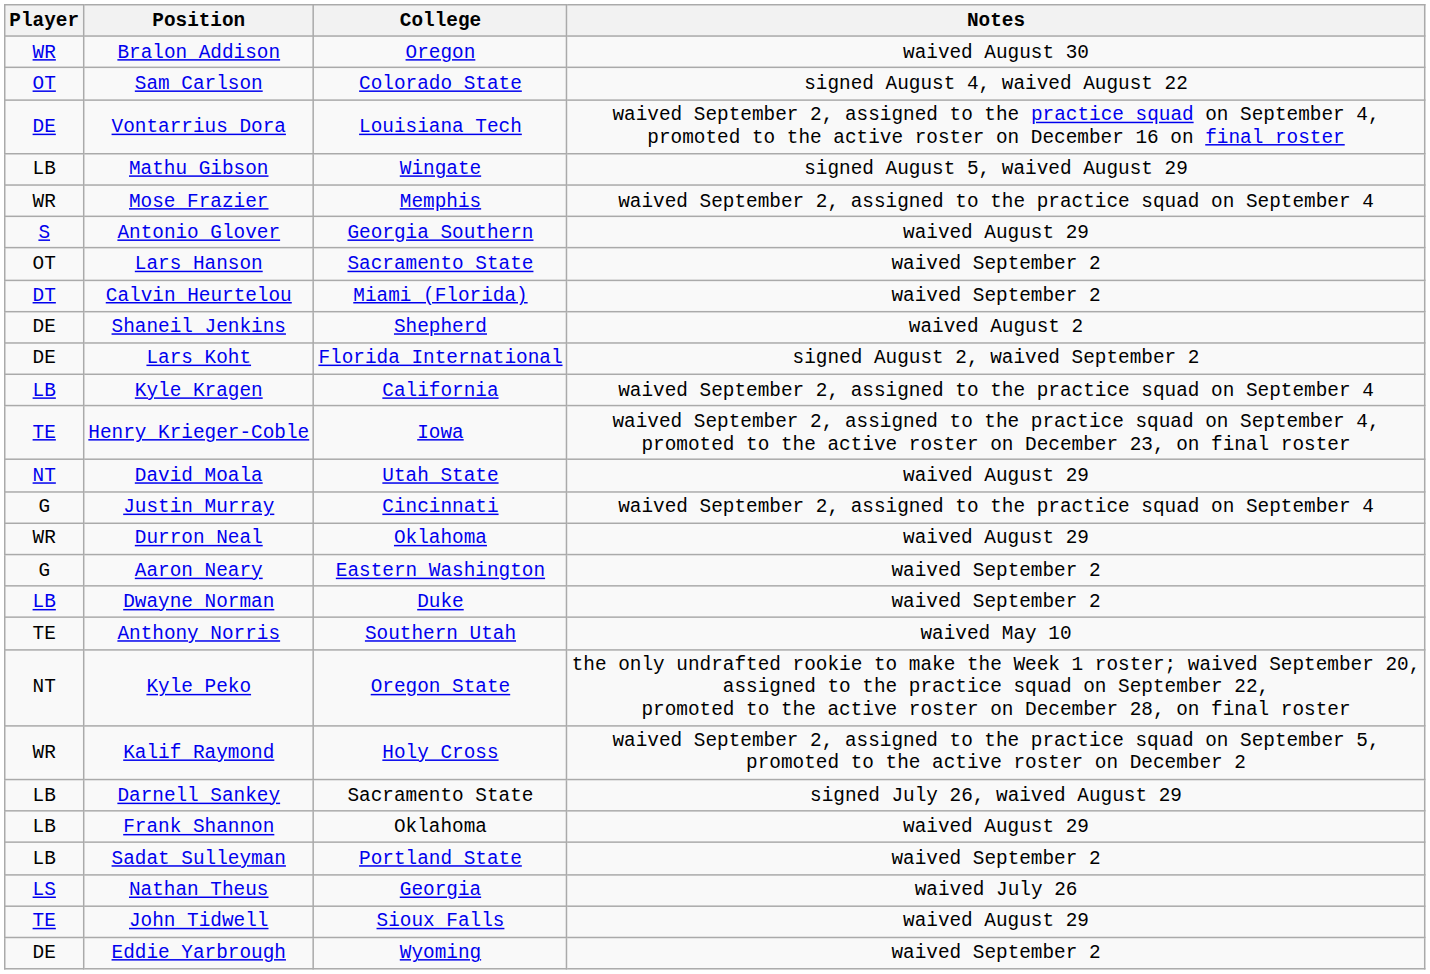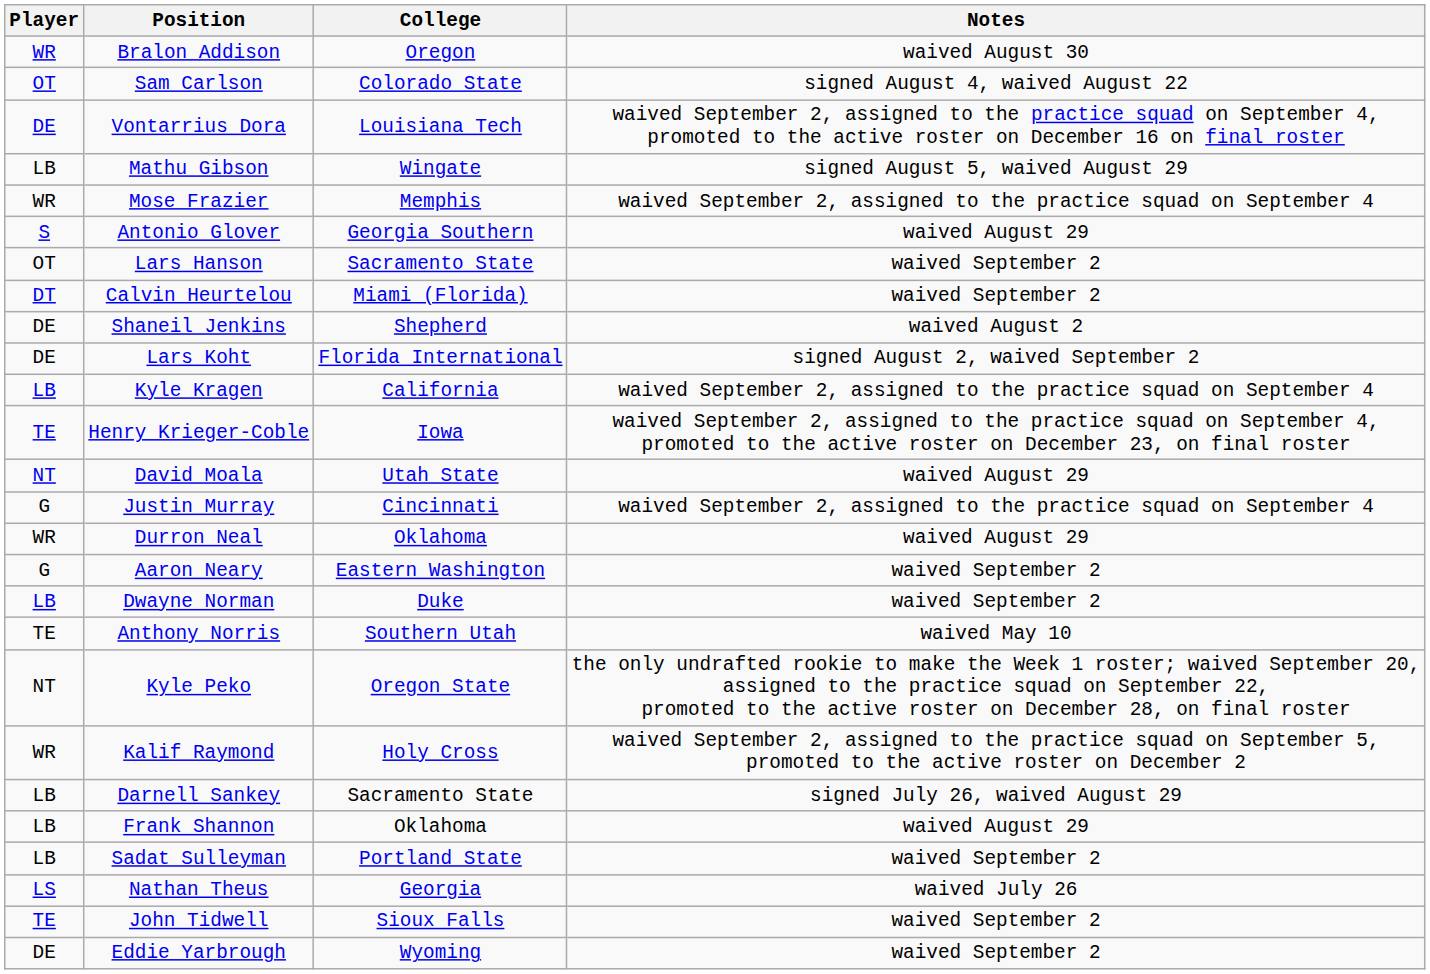(996, 922) waived August 29 -> (996, 922) waived September 2
